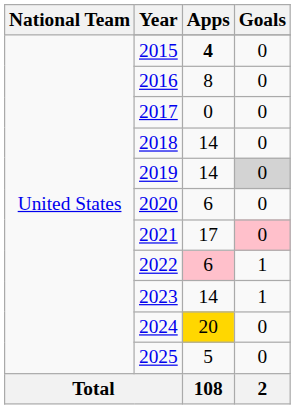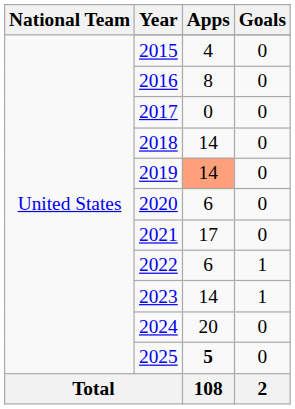(208, 50) bold -> (208, 50) normal
(208, 173) no background -> (208, 173) lightsalmon background
(262, 173) lightgrey background -> (262, 173) no background
(262, 234) pink background -> (262, 234) no background
(208, 265) pink background -> (208, 265) no background
(208, 326) gold background -> (208, 326) no background
(208, 357) normal -> (208, 357) bold
